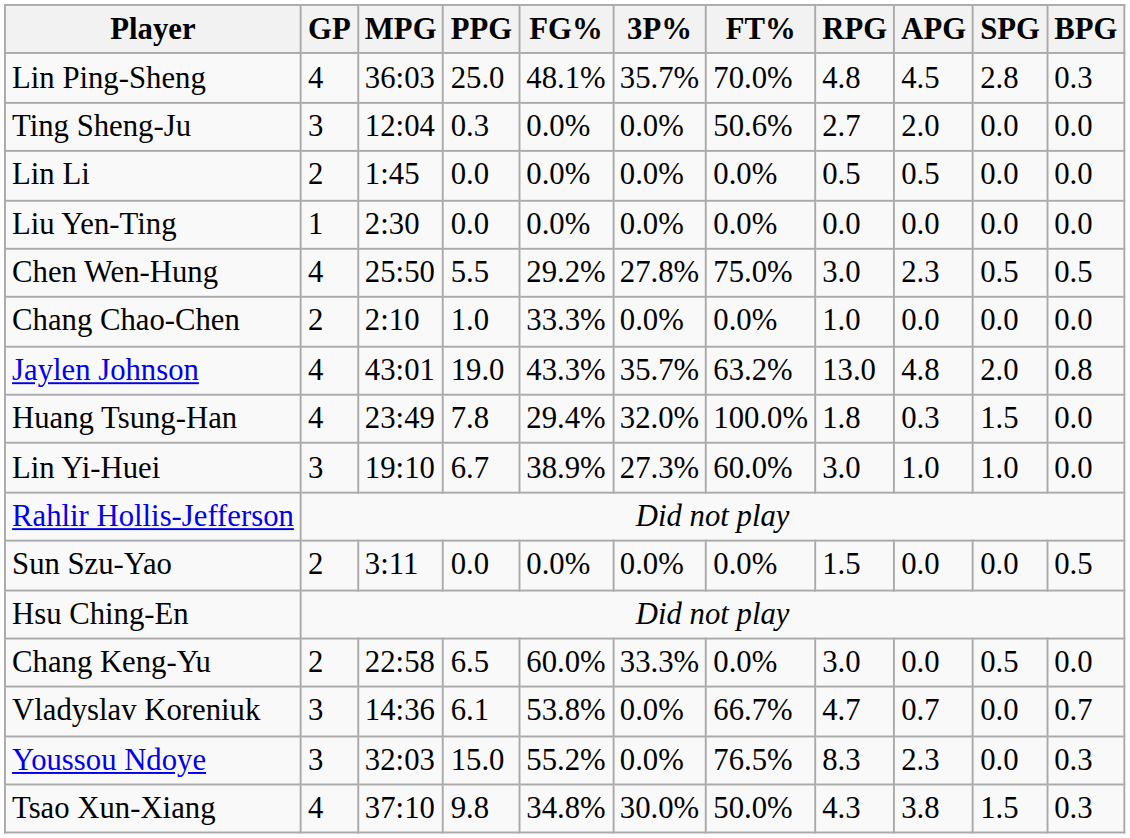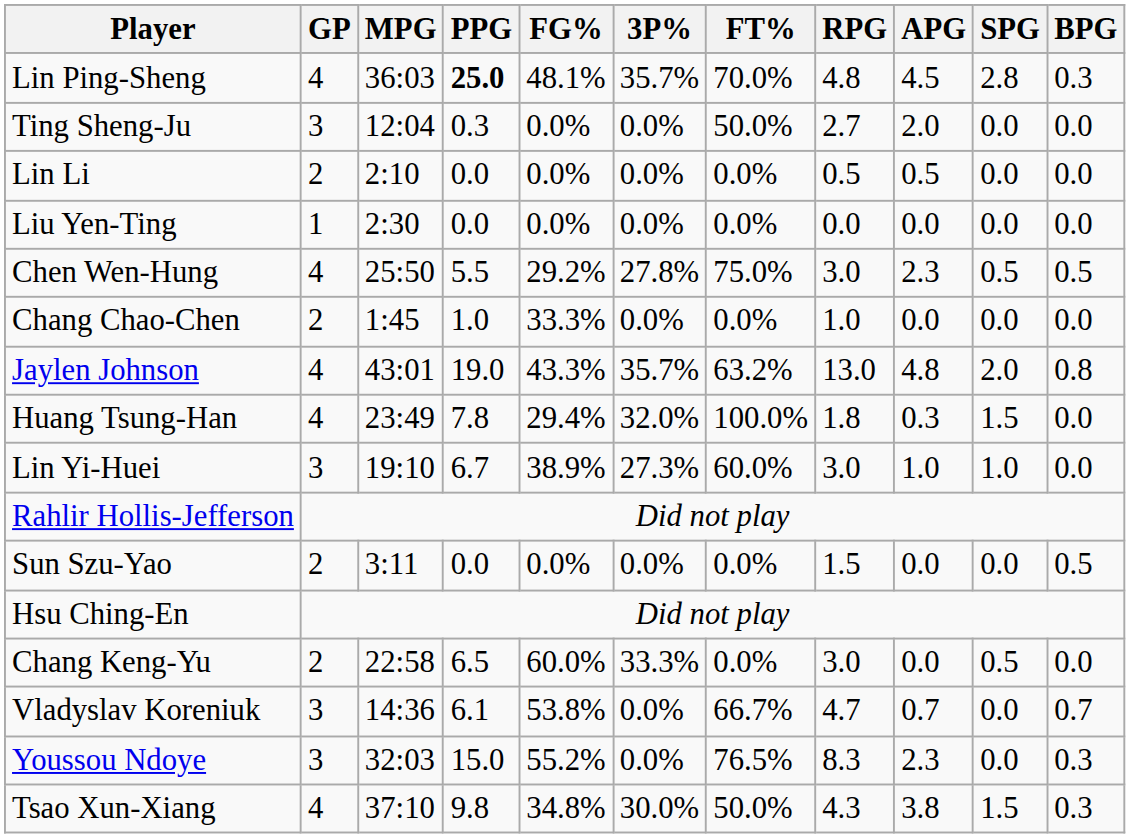(478, 77) normal -> (478, 77) bold
(753, 126) 50.6% -> (753, 126) 50.0%
(392, 175) 1:45 -> (392, 175) 2:10
(392, 321) 2:10 -> (392, 321) 1:45
